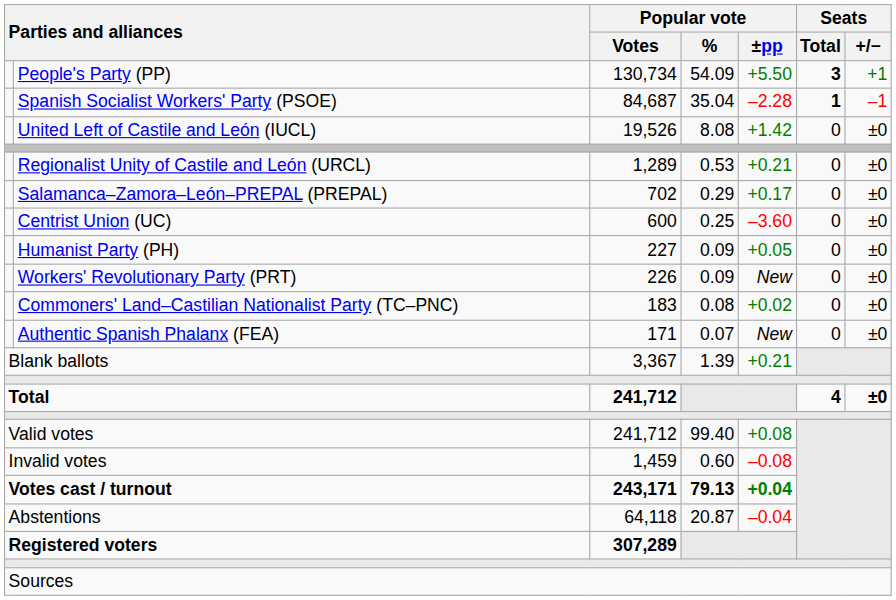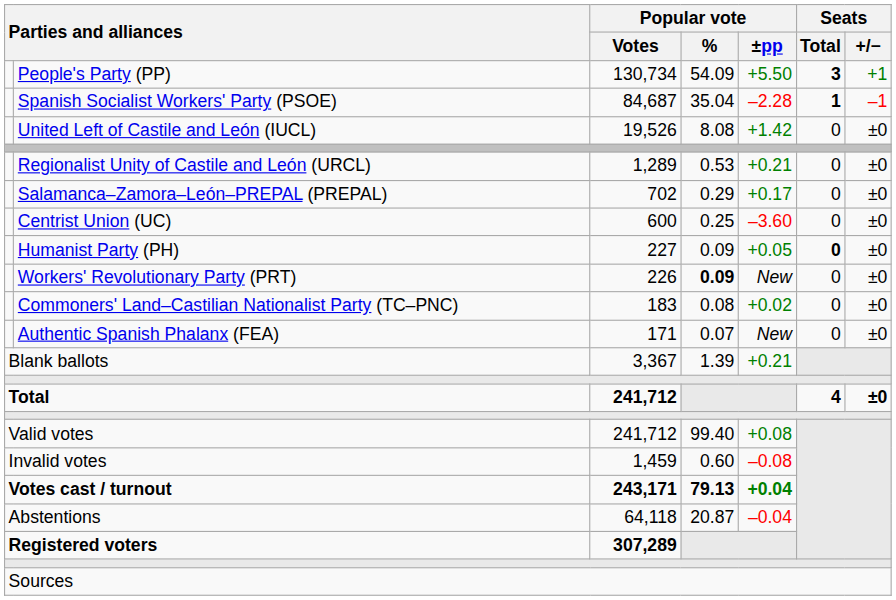(836, 249) normal -> (836, 249) bold
(717, 277) normal -> (717, 277) bold
